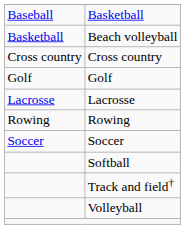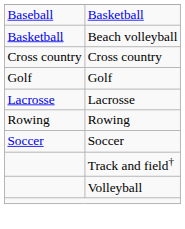- row: (109, 162)
